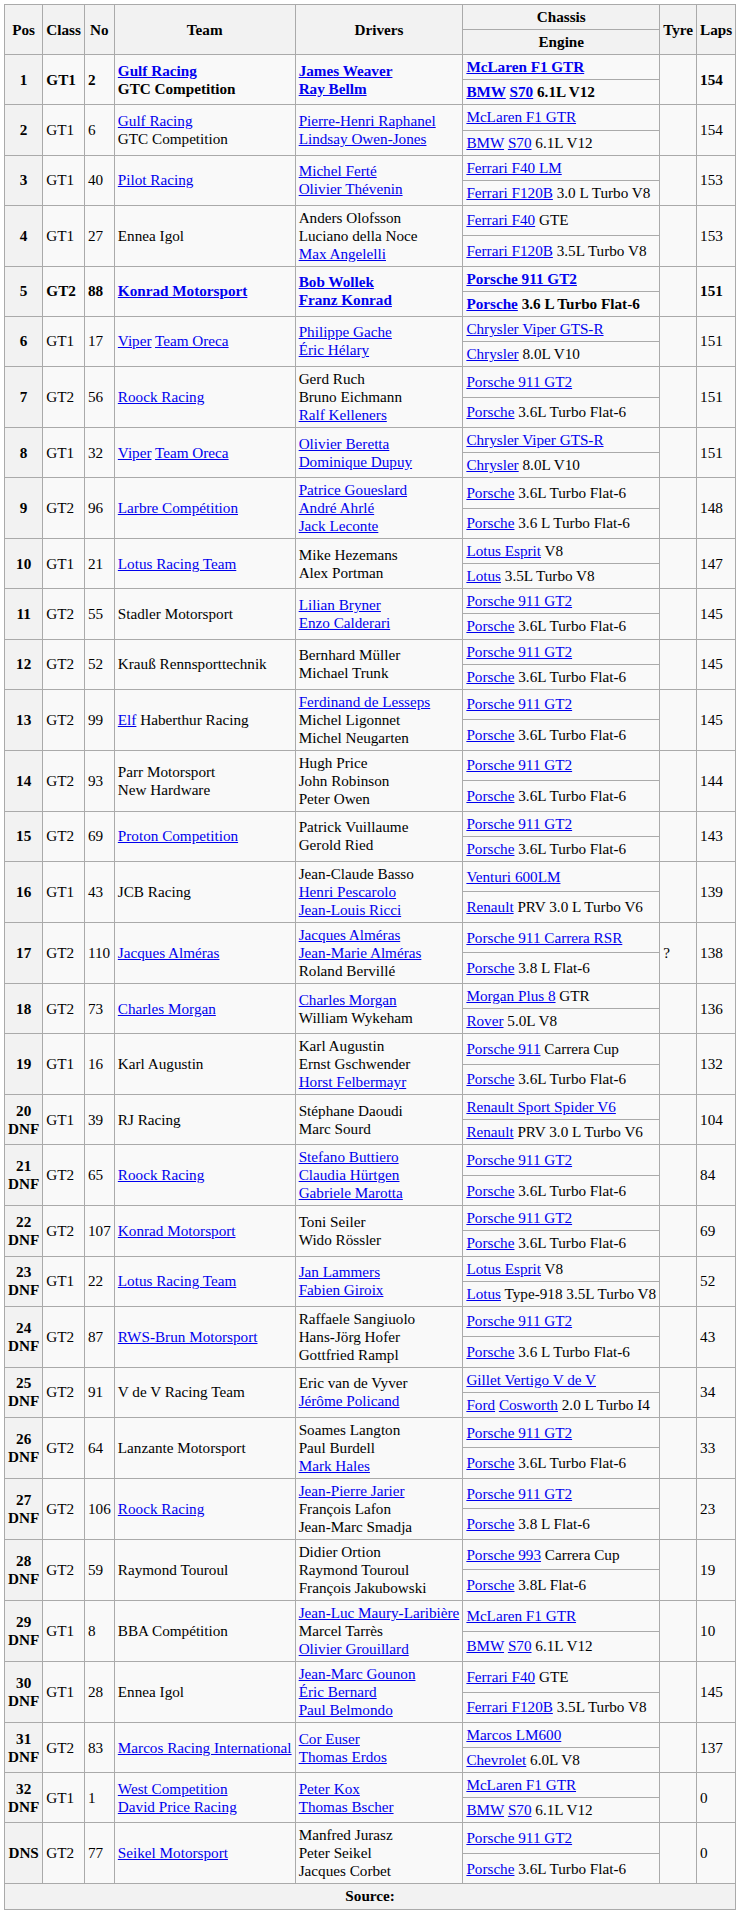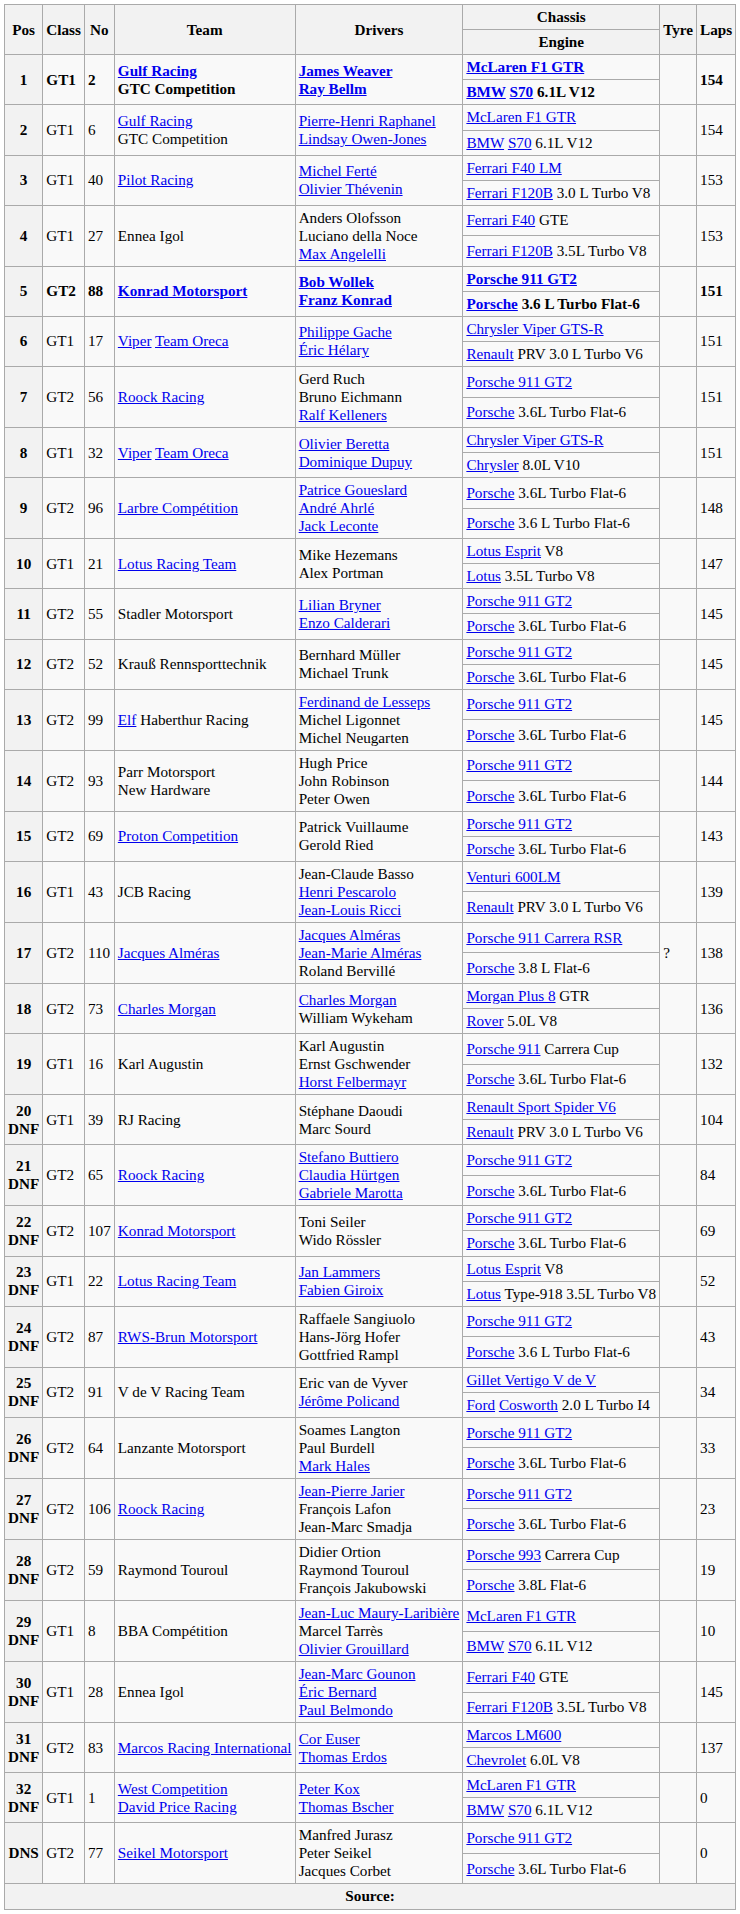(523, 353) Chrysler 8.0L V10 -> (555, 353) Renault PRV 3.0 L Turbo V6
(528, 1524) Porsche 3.8 L Flat-6 -> (546, 1524) Porsche 3.6L Turbo Flat-6
